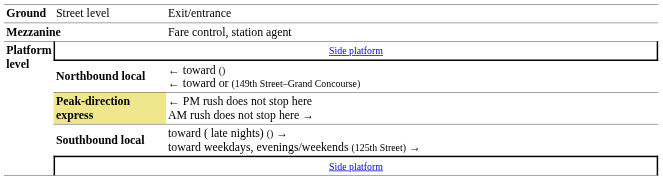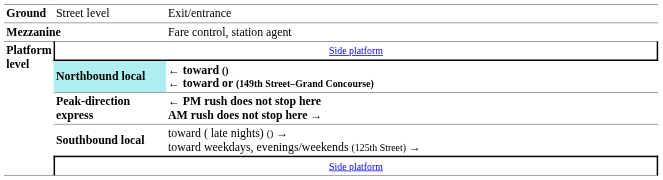(101, 76) no background -> (101, 76) paleturquoise background
(264, 76) normal -> (271, 76) bold
(93, 108) khaki background -> (93, 108) no background
(241, 108) normal -> (245, 108) bold
